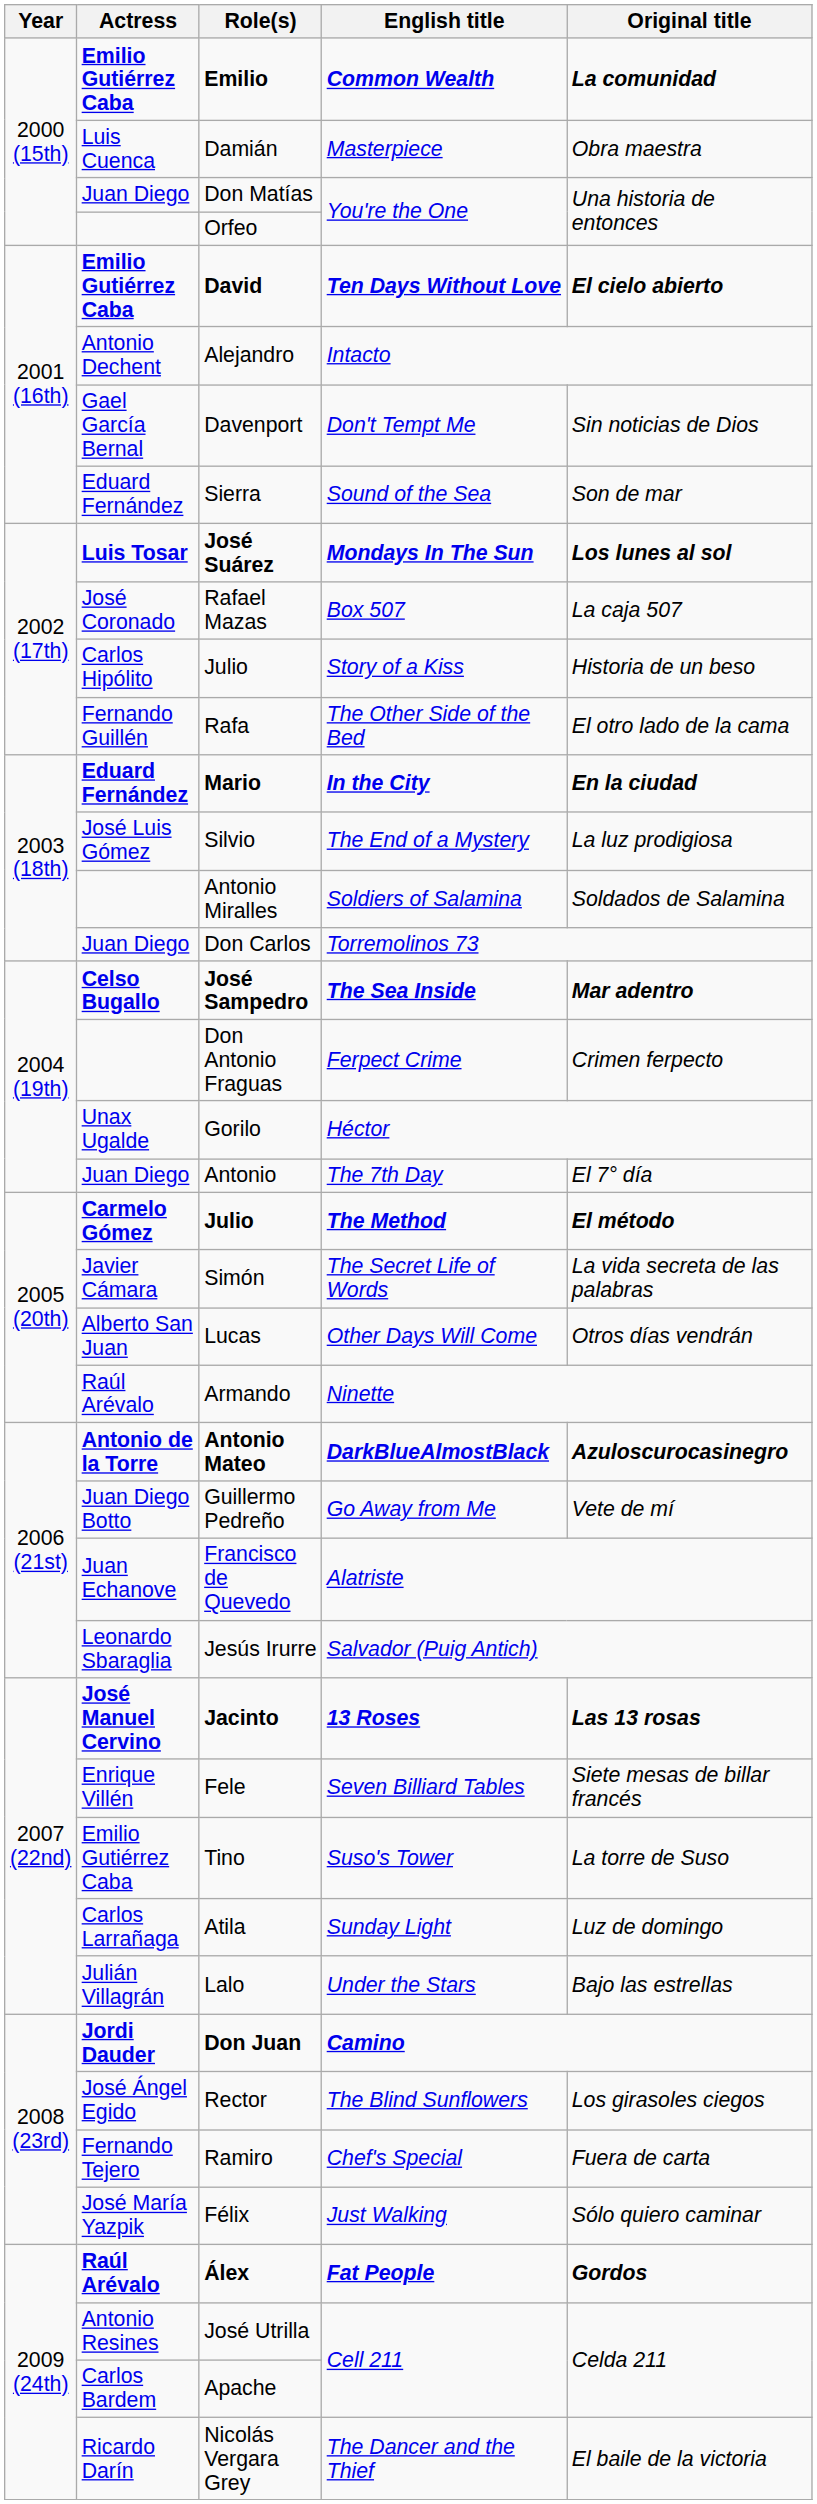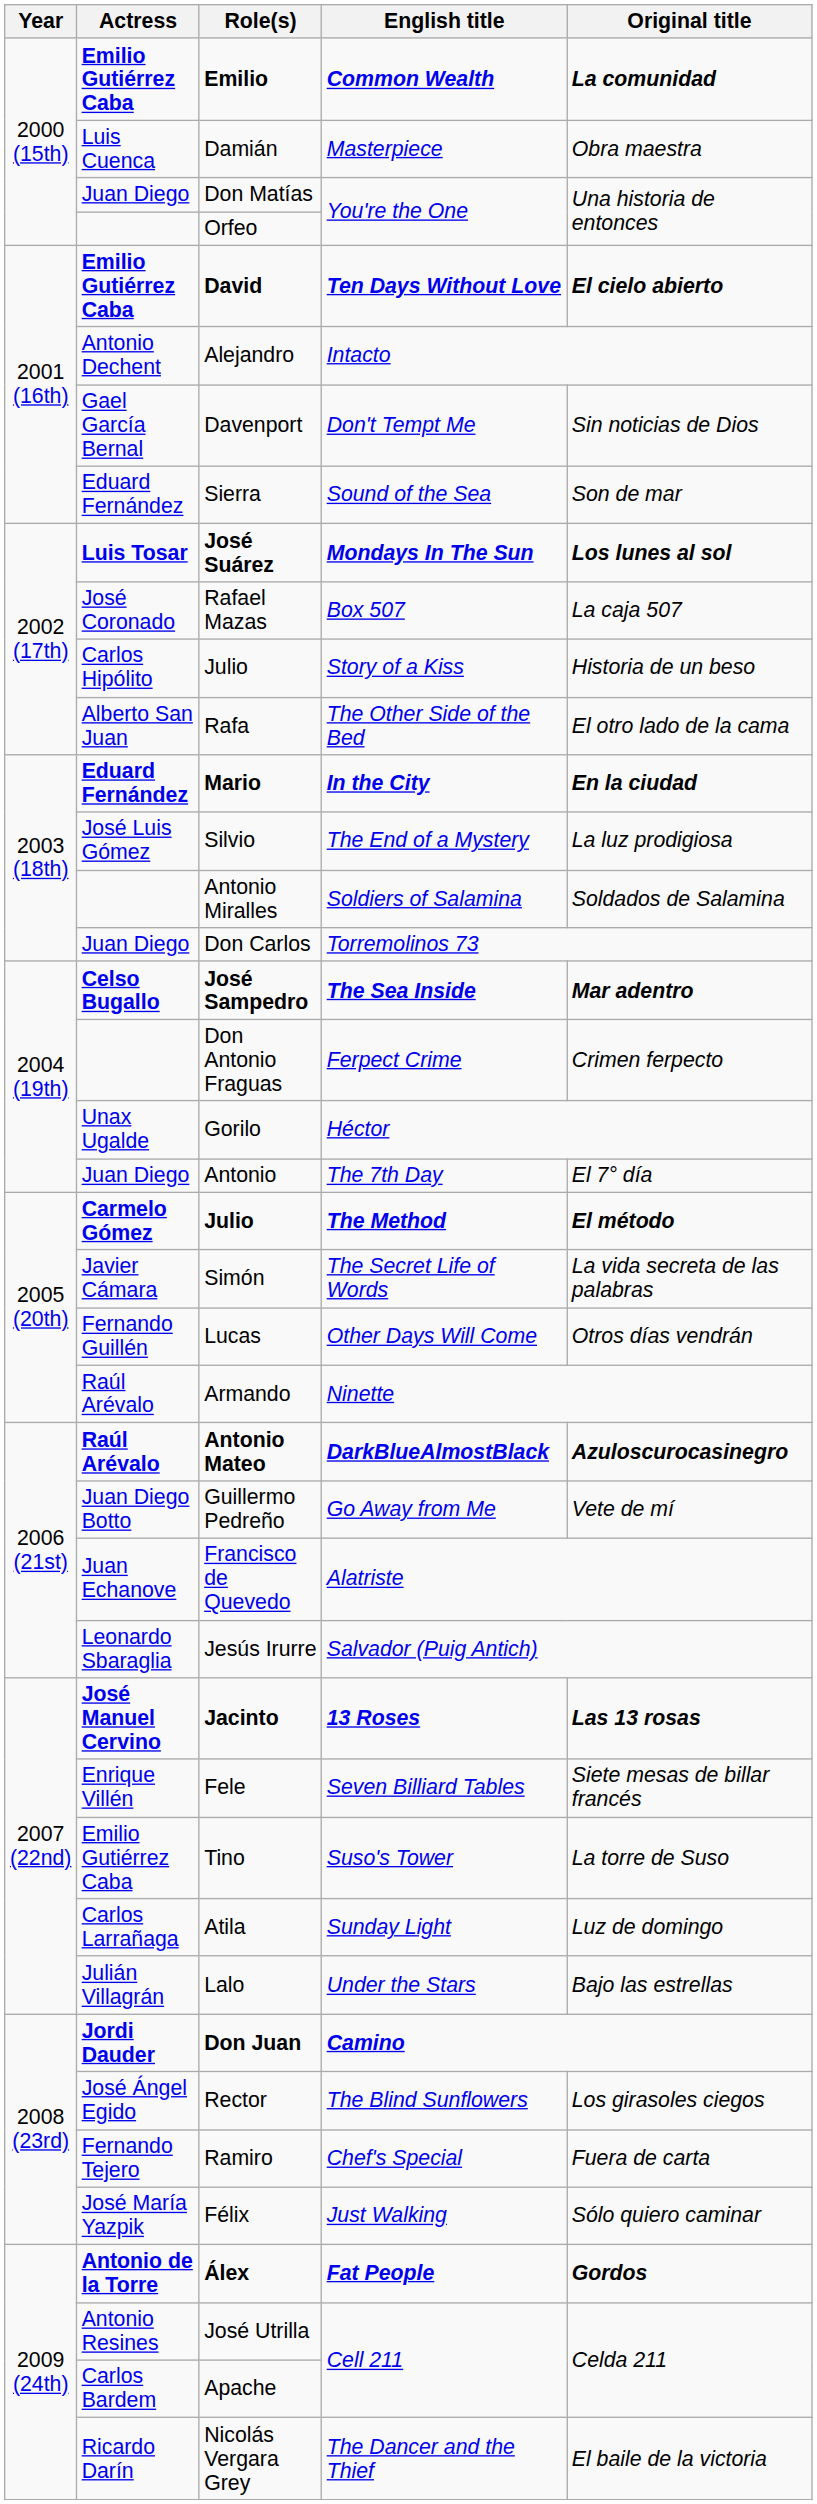(127, 725) Fernando Guillén -> (137, 725) Alberto San Juan
(137, 1336) Alberto San Juan -> (127, 1336) Fernando Guillén
(137, 1451) Antonio de la Torre -> (121, 1451) Raúl Arévalo
(121, 2273) Raúl Arévalo -> (137, 2273) Antonio de la Torre
